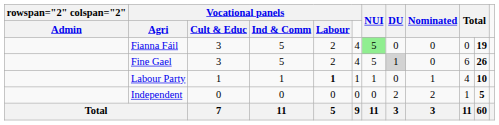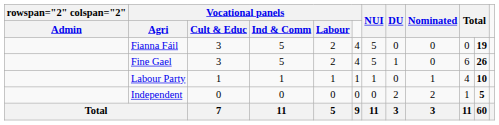(374, 45) lightgreen background -> (374, 45) no background
(396, 62) lightgrey background -> (396, 62) no background
(333, 78) bold -> (333, 78) normal
